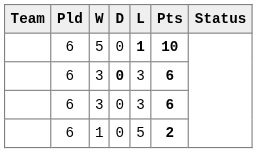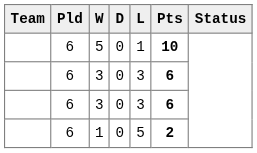(141, 47) bold -> (141, 47) normal
(120, 76) bold -> (120, 76) normal
